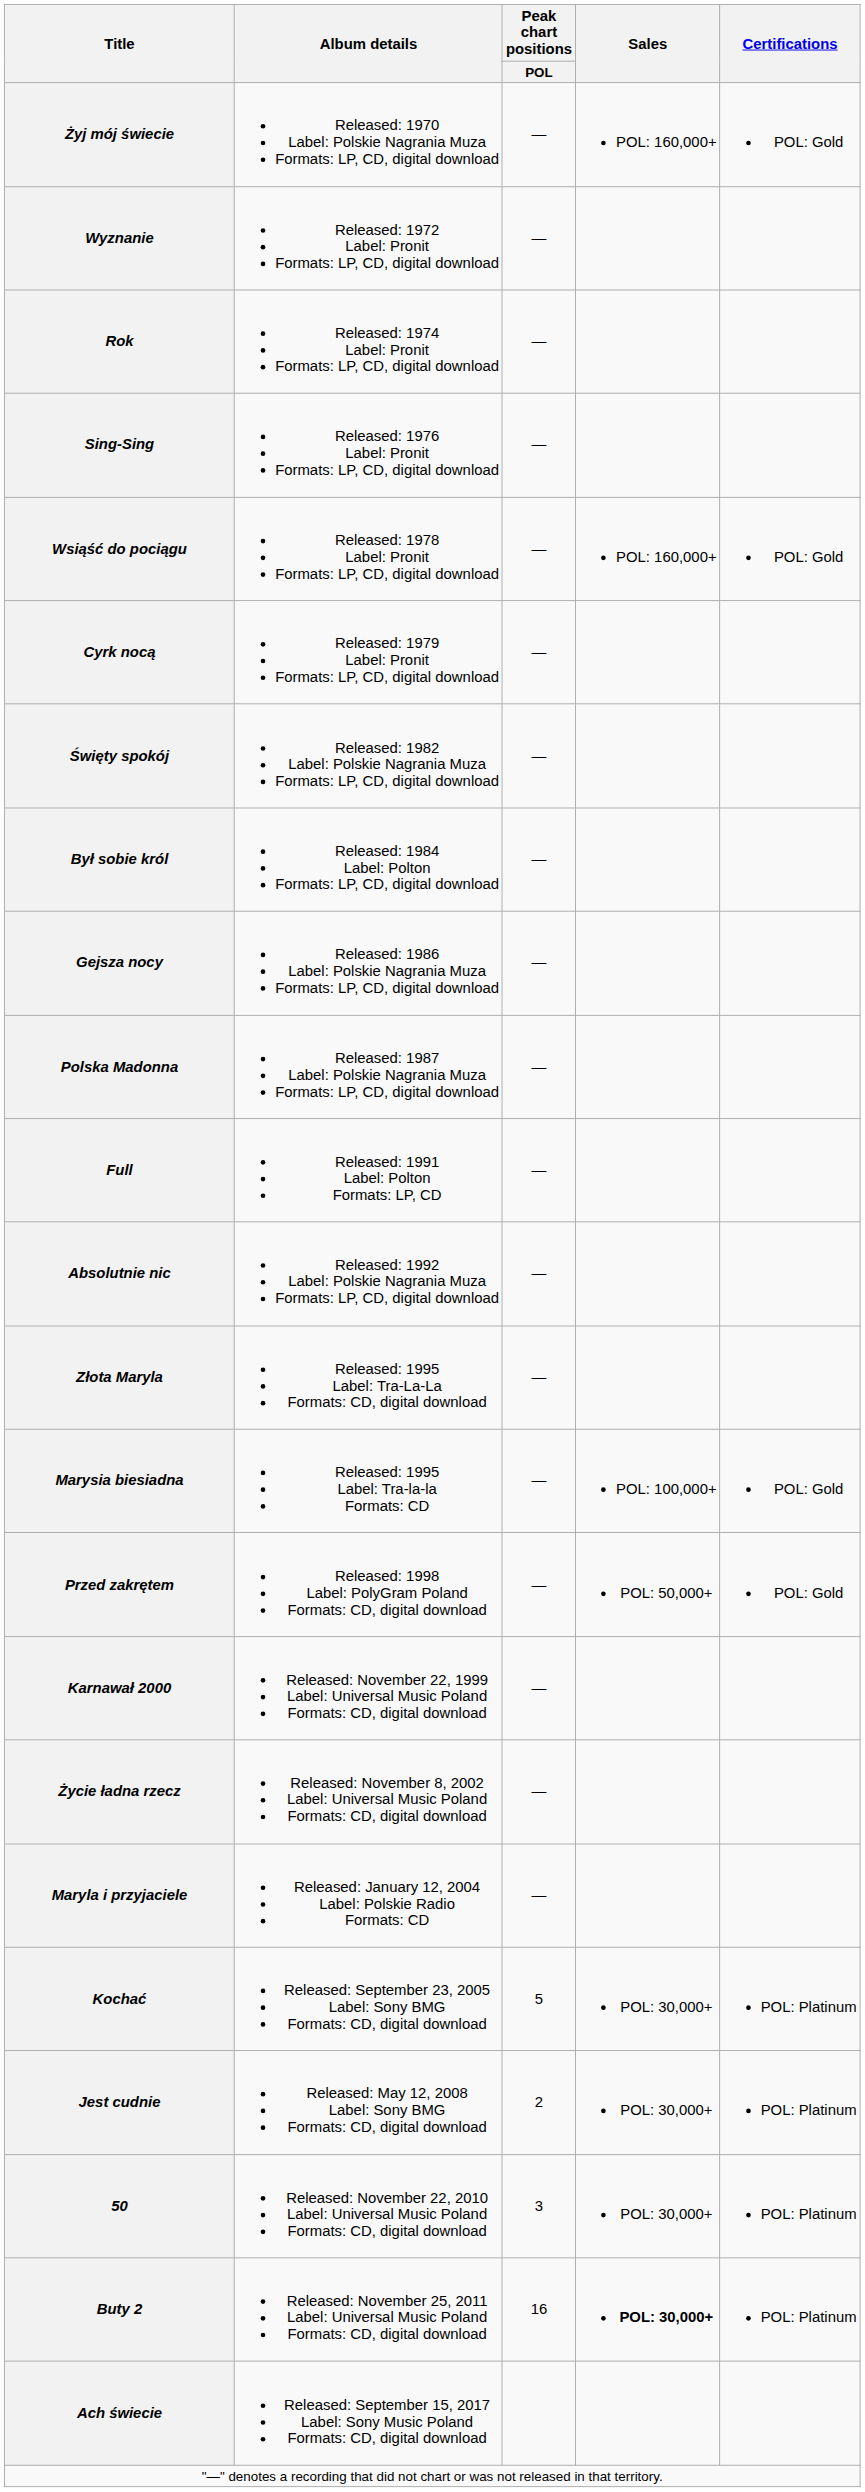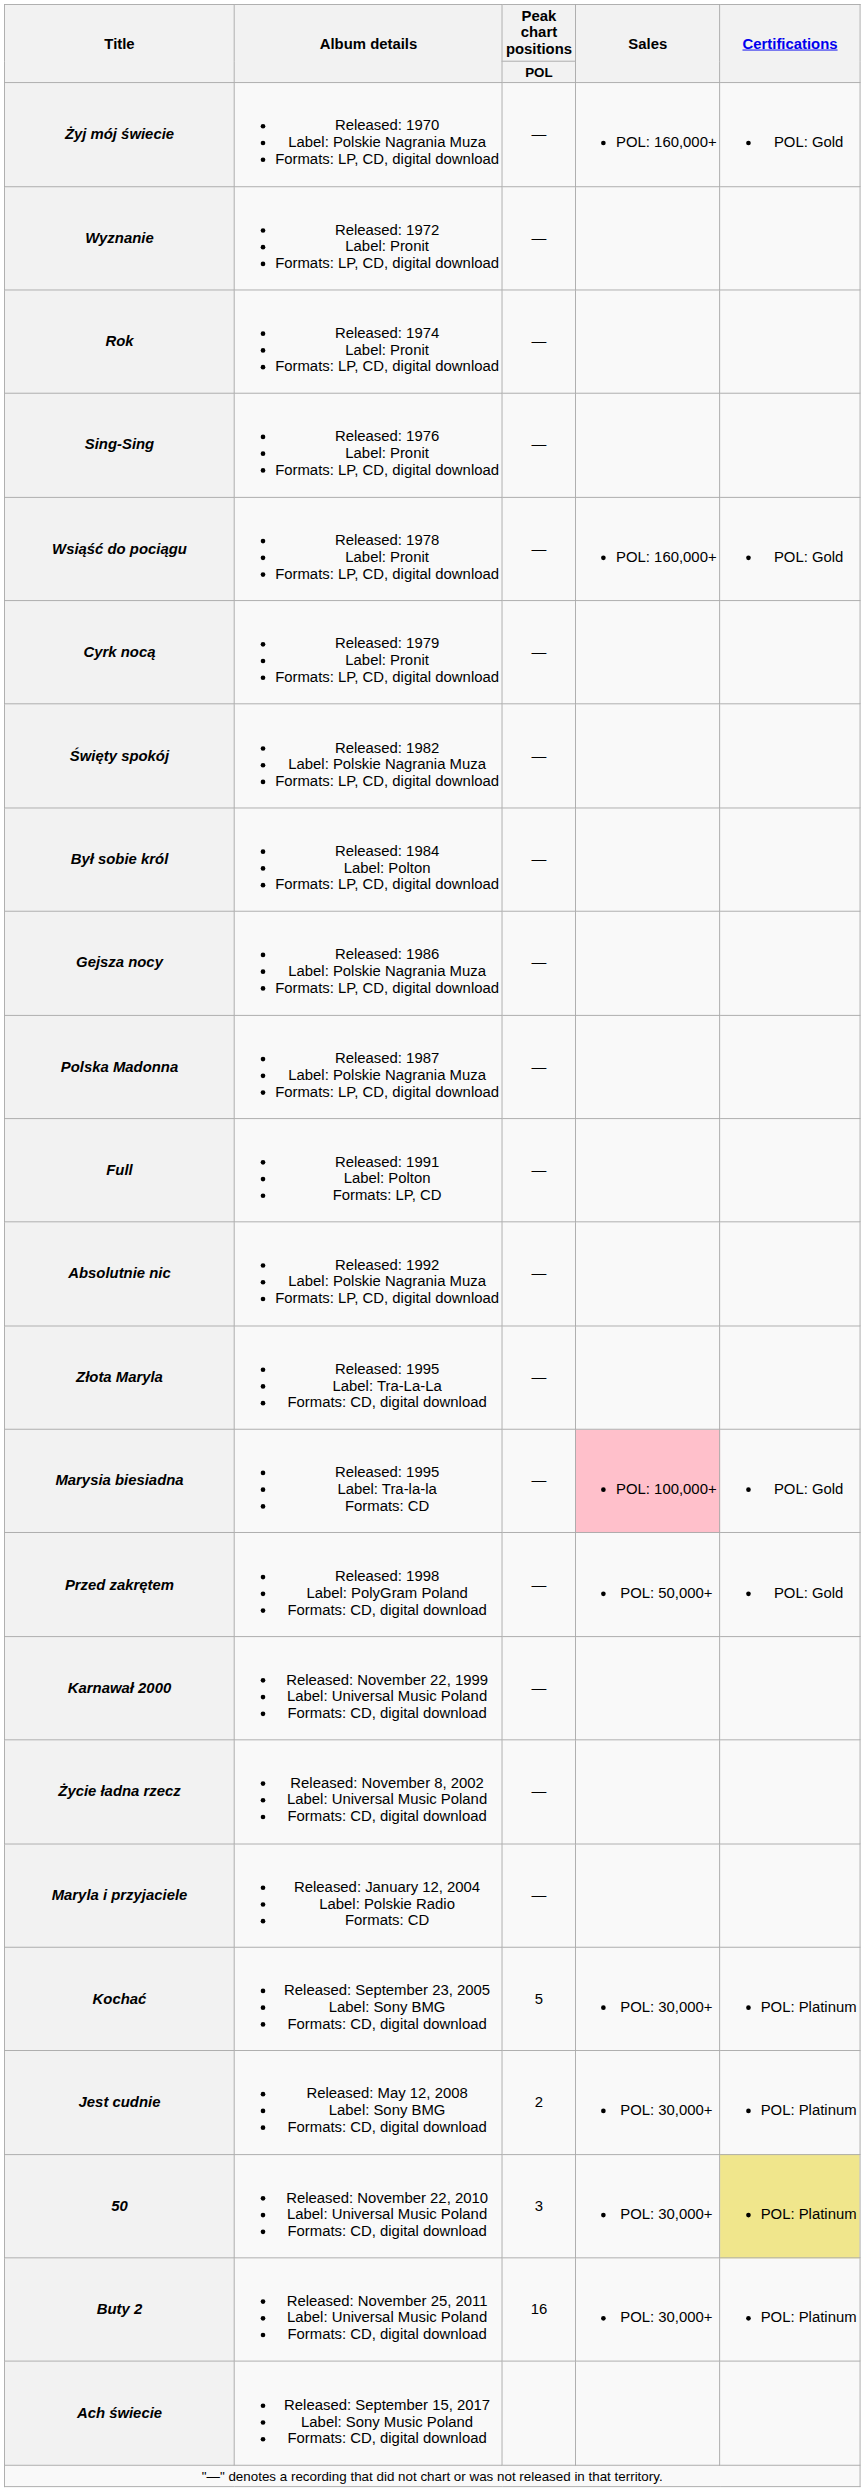(648, 1489) no background -> (648, 1489) pink background
(790, 2214) no background -> (790, 2214) khaki background
(648, 2318) bold -> (648, 2318) normal
